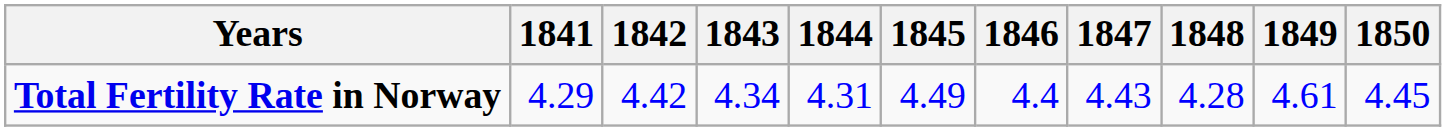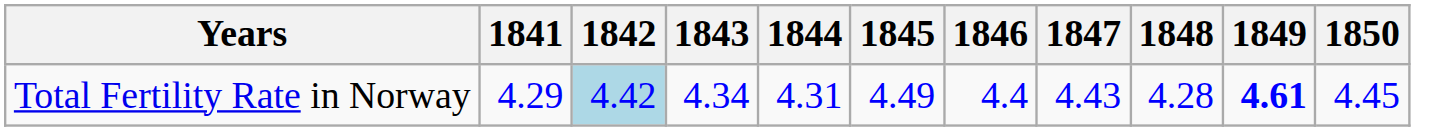(258, 94) bold -> (242, 94) normal
(654, 94) no background -> (623, 94) lightblue background
(1305, 94) normal -> (1274, 94) bold
